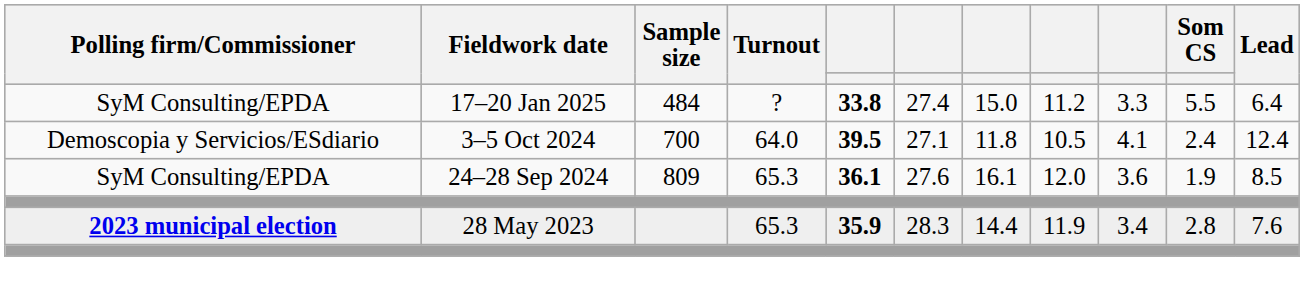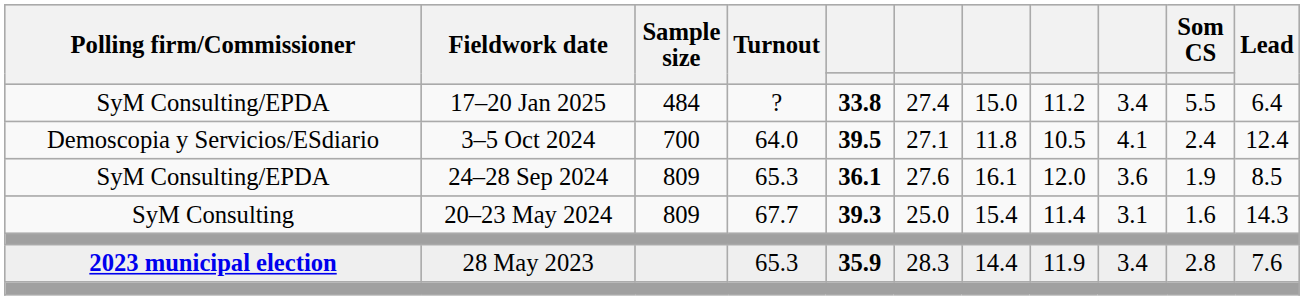(1132, 102) 3.3 -> (1132, 102) 3.4
+ row: (213, 214)
